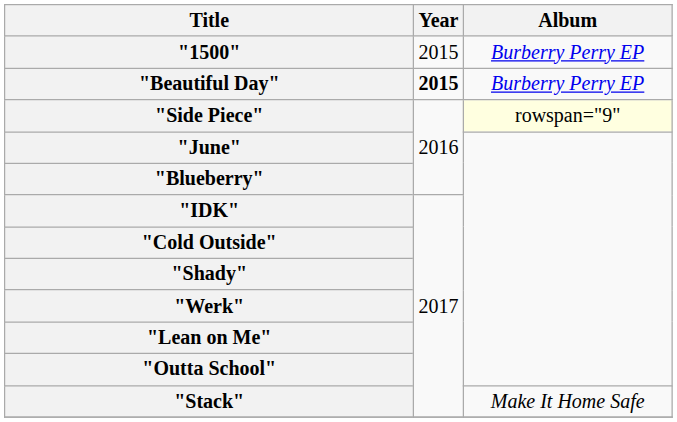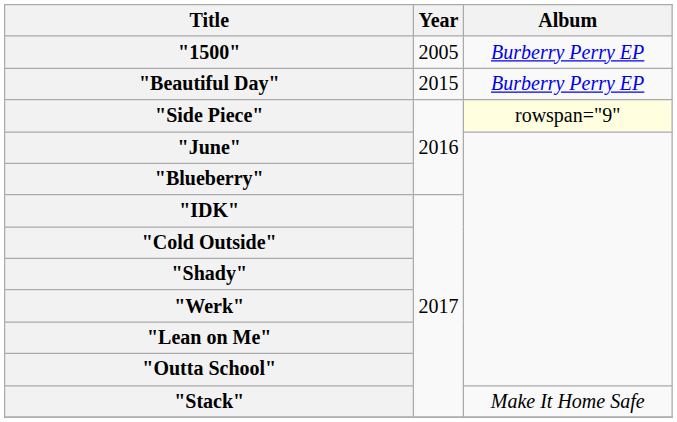(438, 52) 2015 -> (438, 52) 2005
(438, 83) bold -> (438, 83) normal
